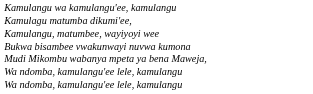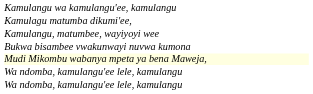(106, 59) no background -> (106, 59) lightyellow background
